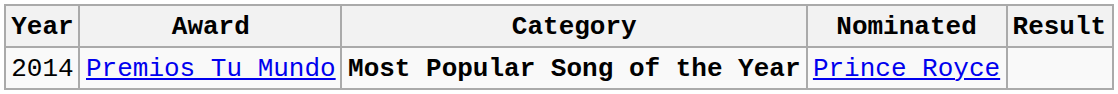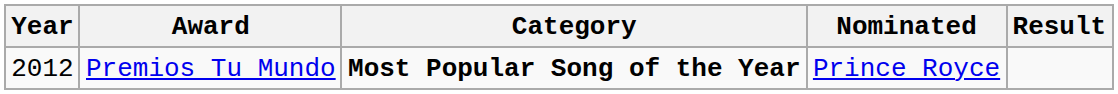(42, 69) 2014 -> (42, 69) 2012
